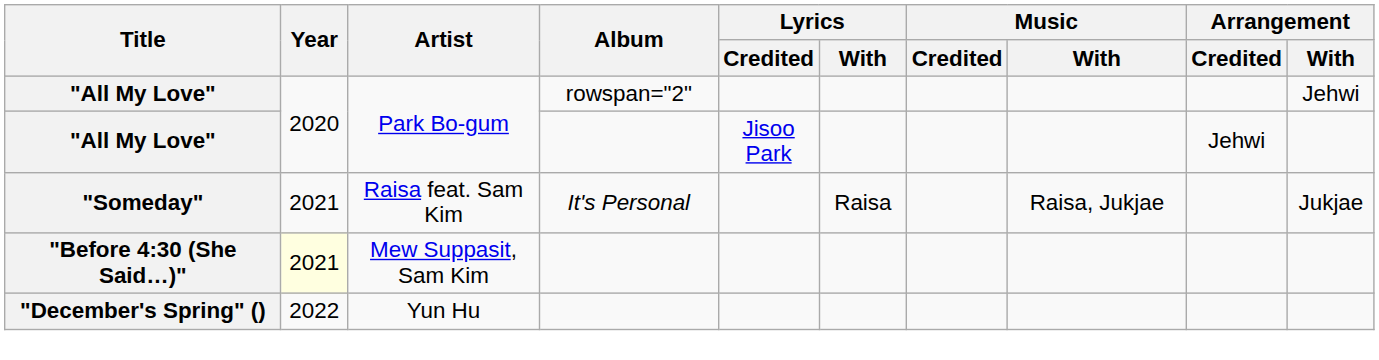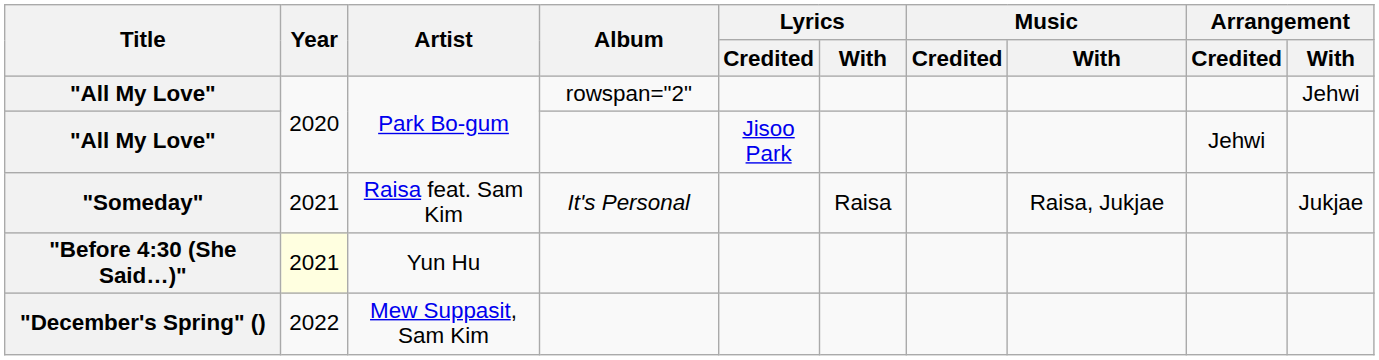(444, 262) Mew Suppasit, Sam Kim -> (444, 262) Yun Hu
(444, 311) Yun Hu -> (444, 323) Mew Suppasit, Sam Kim
